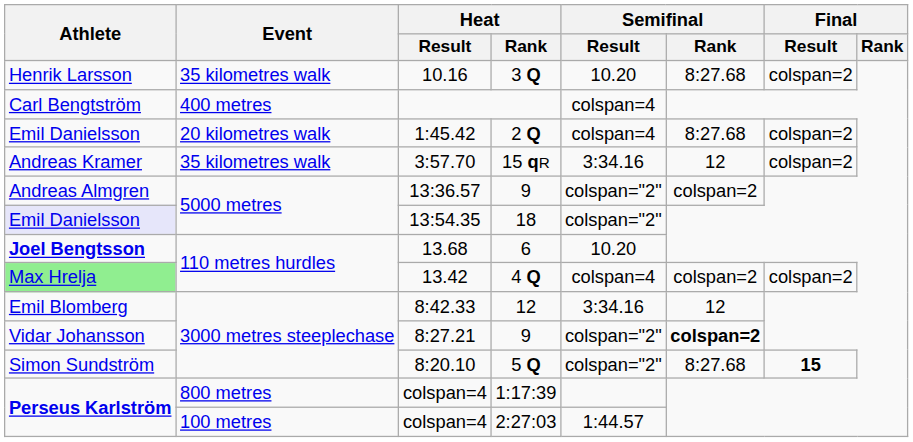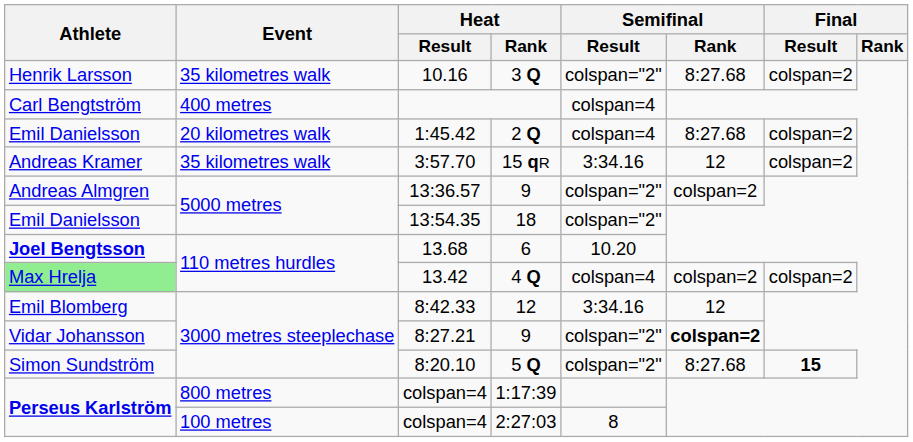(613, 76) 10.20 -> (613, 76) colspan="2"
(74, 220) lavender background -> (74, 220) no background
(613, 422) 1:44.57 -> (613, 422) 8
